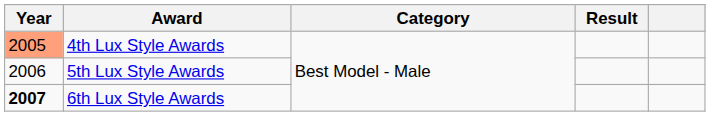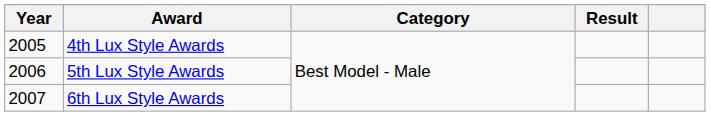(27, 45) lightsalmon background -> (27, 45) no background
(27, 98) bold -> (27, 98) normal
